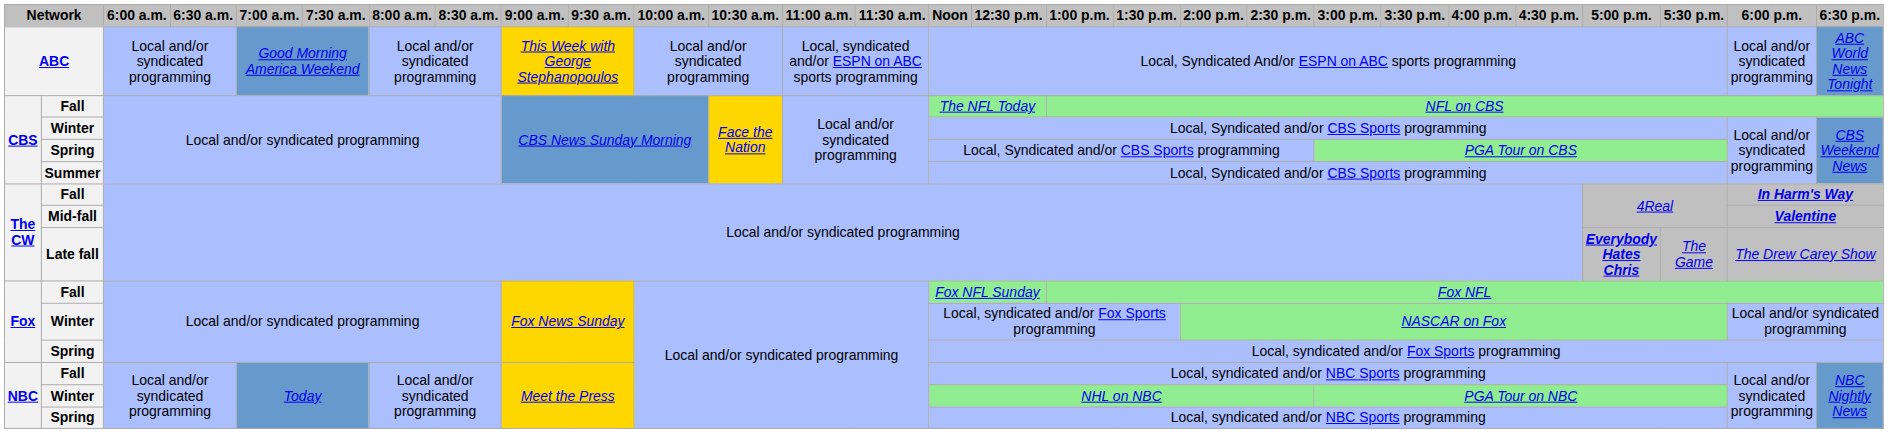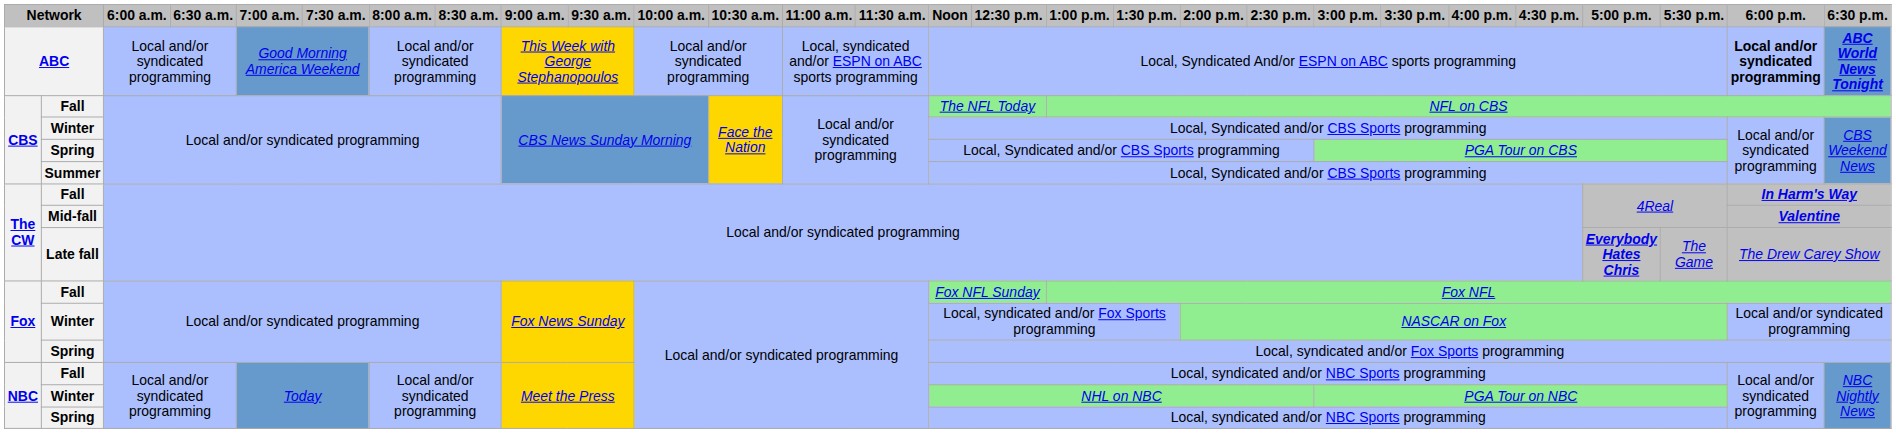(1772, 61) normal -> (1776, 61) bold
(1850, 61) normal -> (1858, 61) bold
